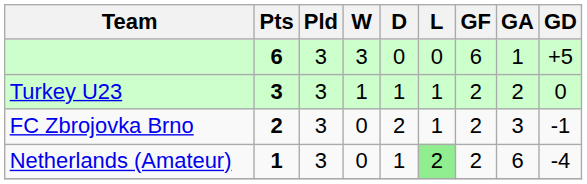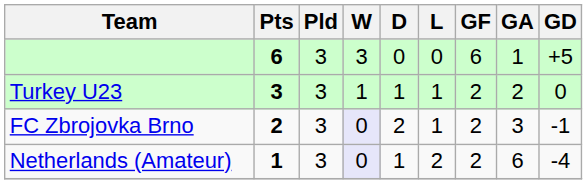(362, 126) no background -> (362, 126) lavender background
(362, 160) no background -> (362, 160) lavender background
(437, 160) lightgreen background -> (437, 160) no background
